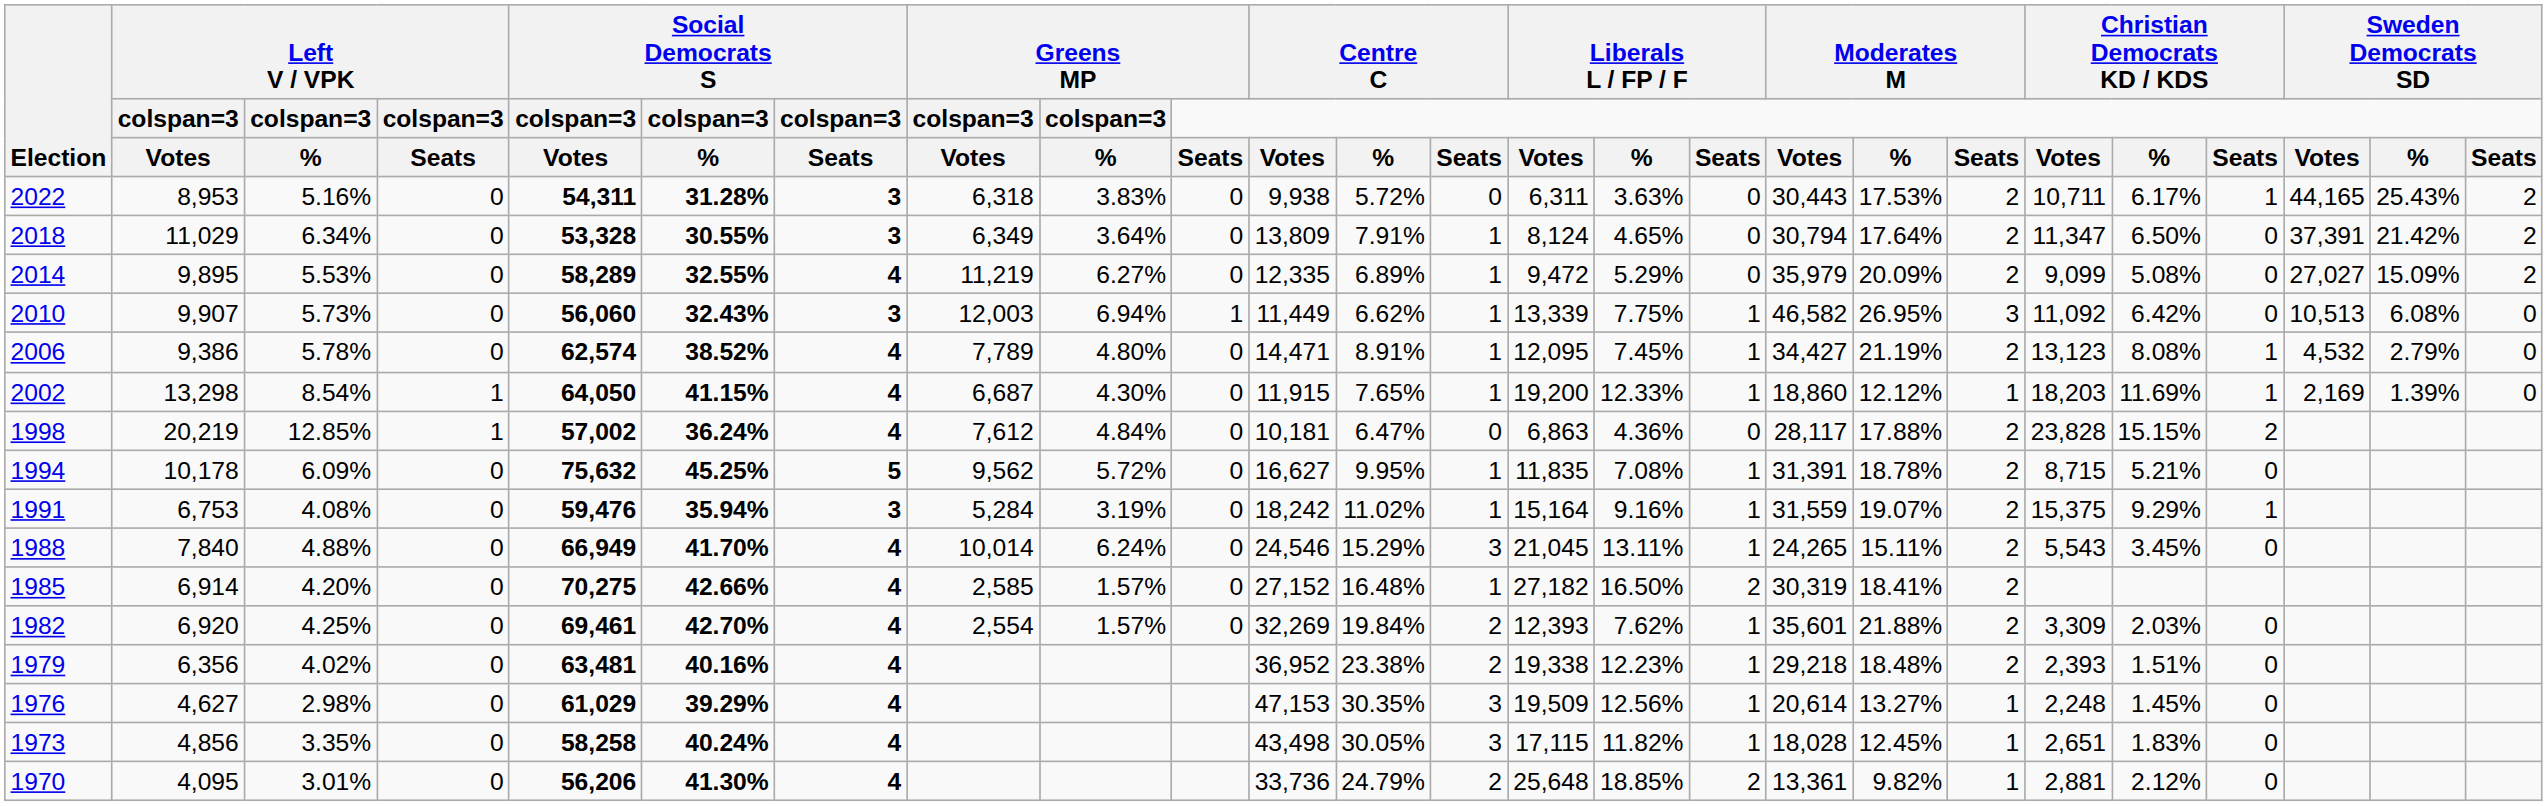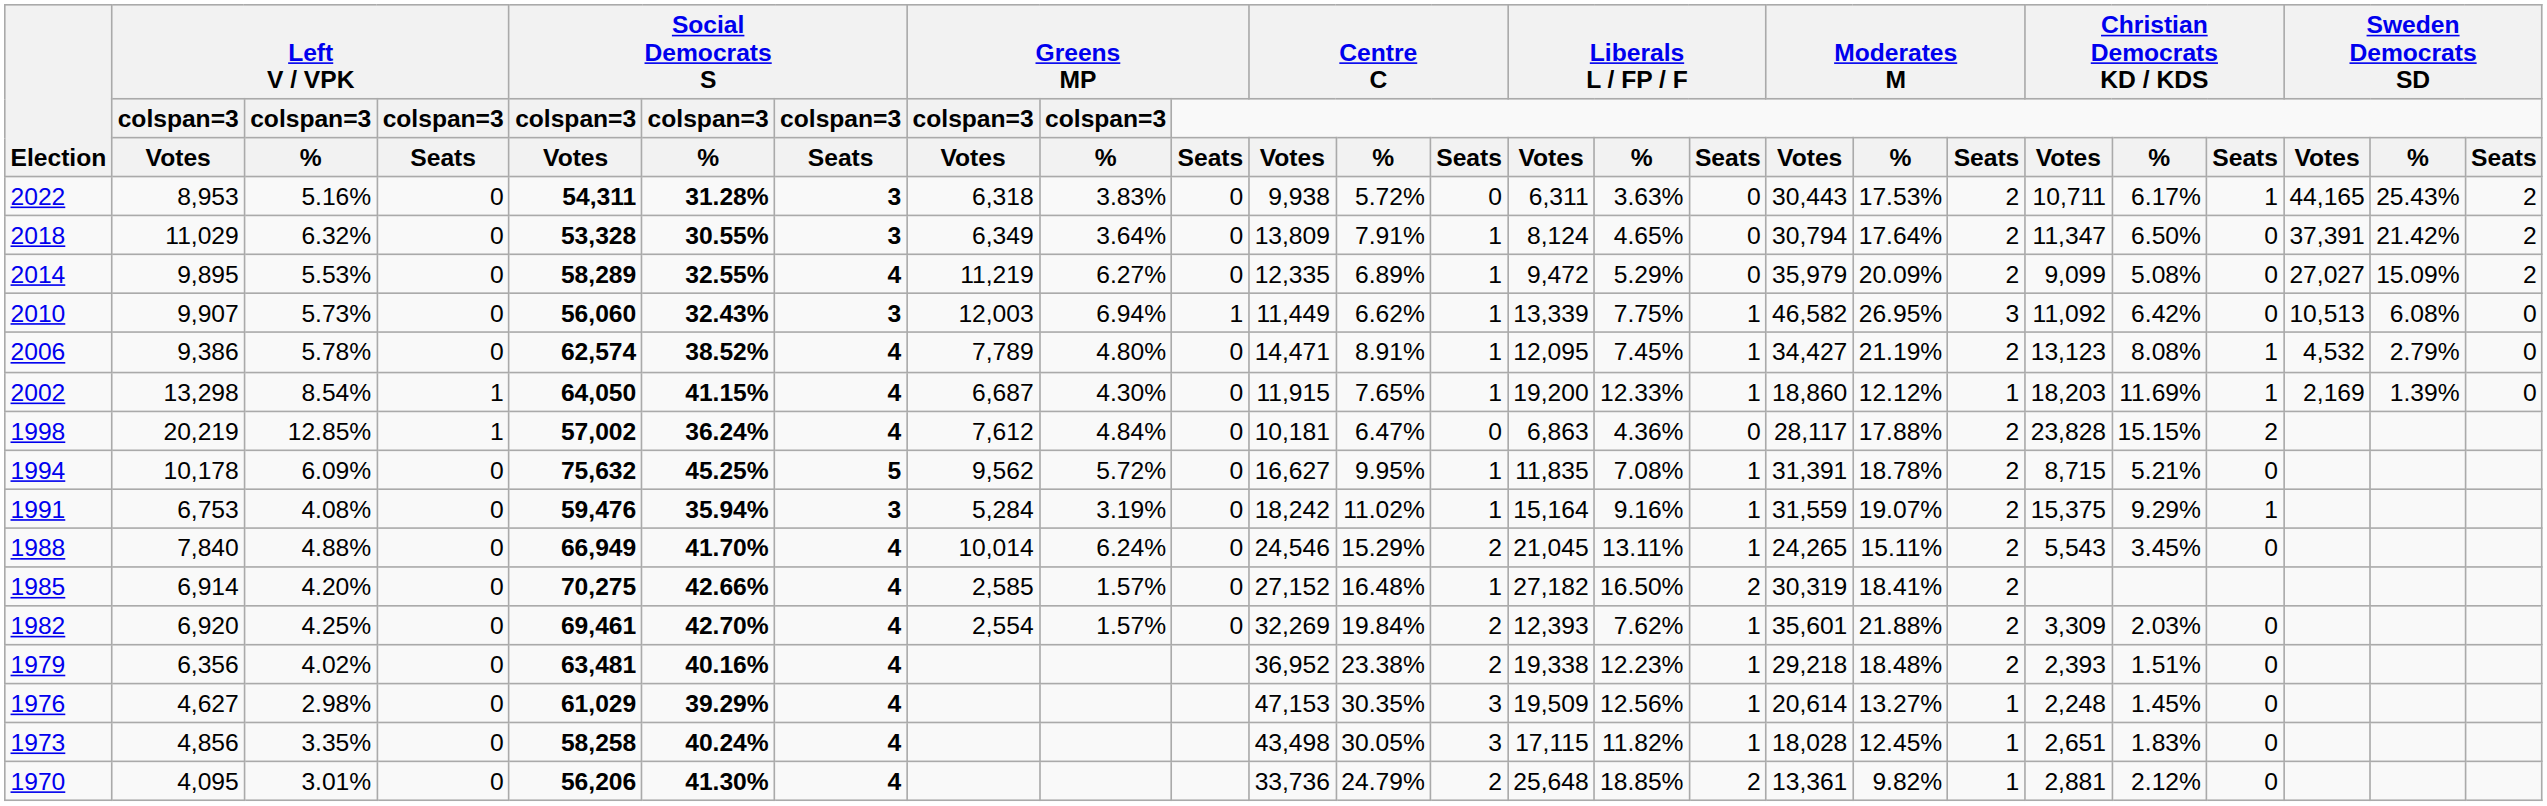(336, 235) 6.34% -> (336, 235) 6.32%
(1495, 547) 3 -> (1495, 547) 2
